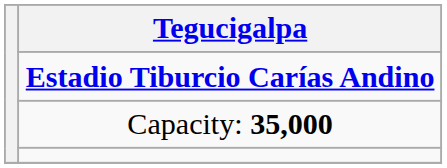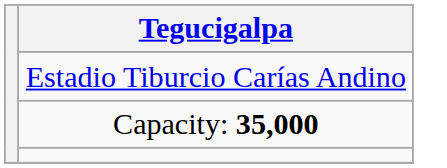(230, 76) bold -> (216, 76) normal
